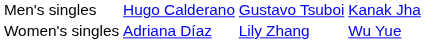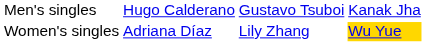(375, 31) no background -> (375, 31) gold background
